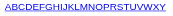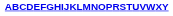(85, 7) normal -> (87, 7) bold
